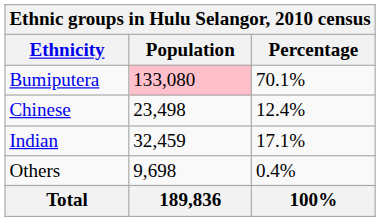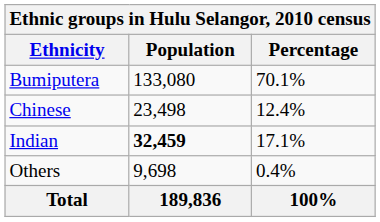(164, 79) pink background -> (164, 79) no background
(160, 140) normal -> (160, 140) bold
